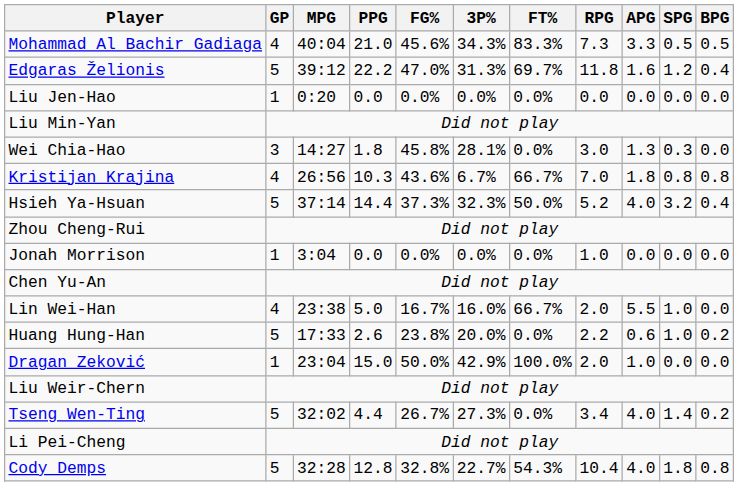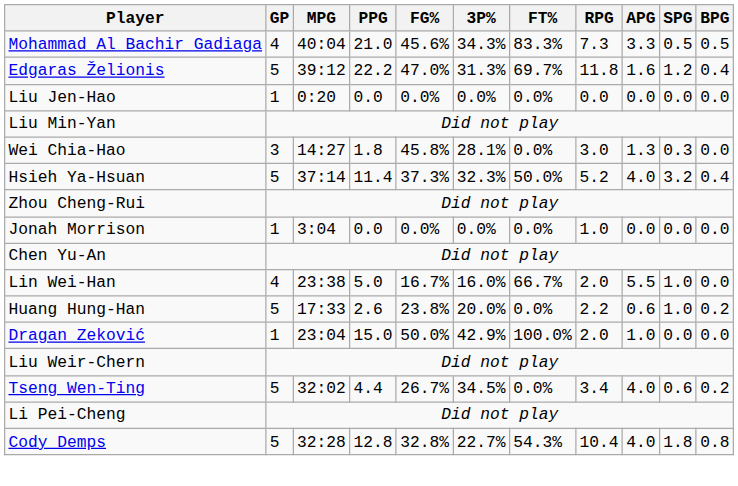- row: (91, 177)
(373, 203) 14.4 -> (373, 177) 11.4
(481, 415) 27.3% -> (481, 389) 34.5%
(678, 415) 1.4 -> (678, 389) 0.6
